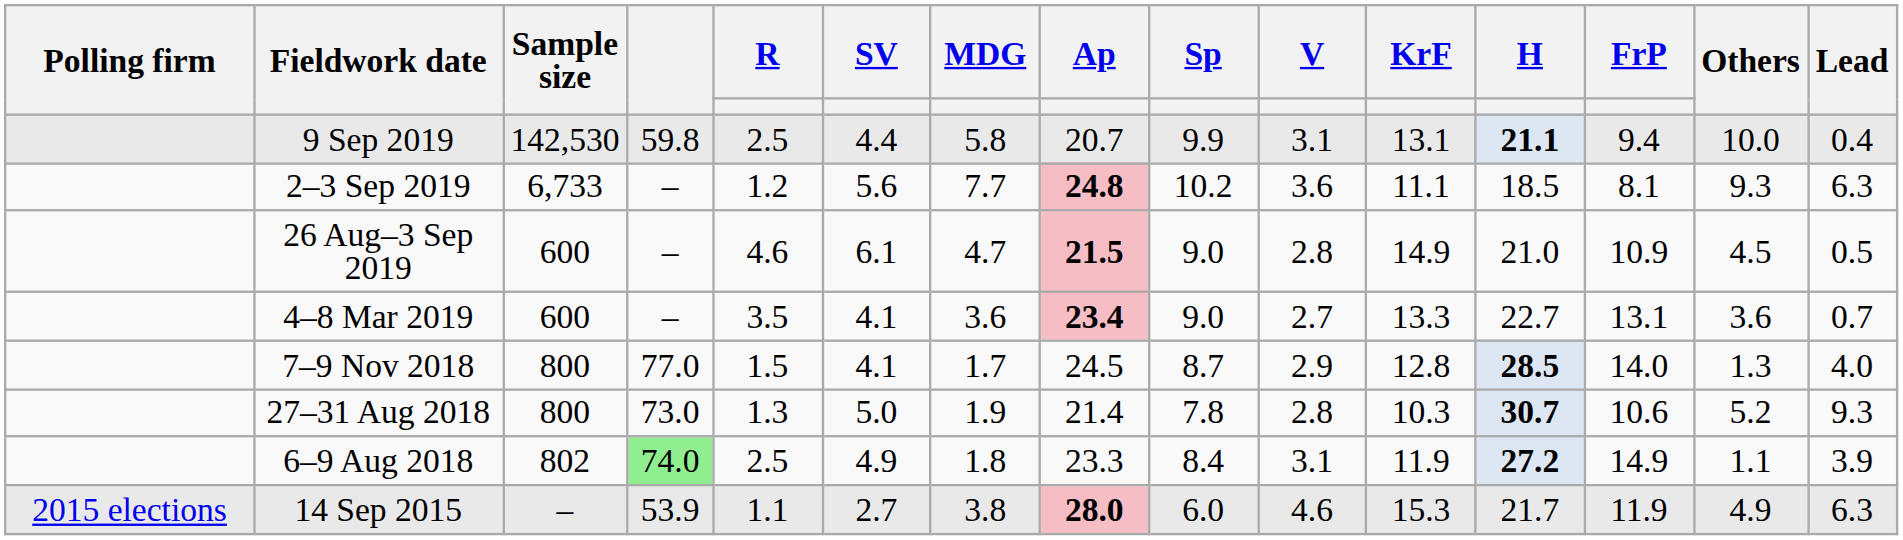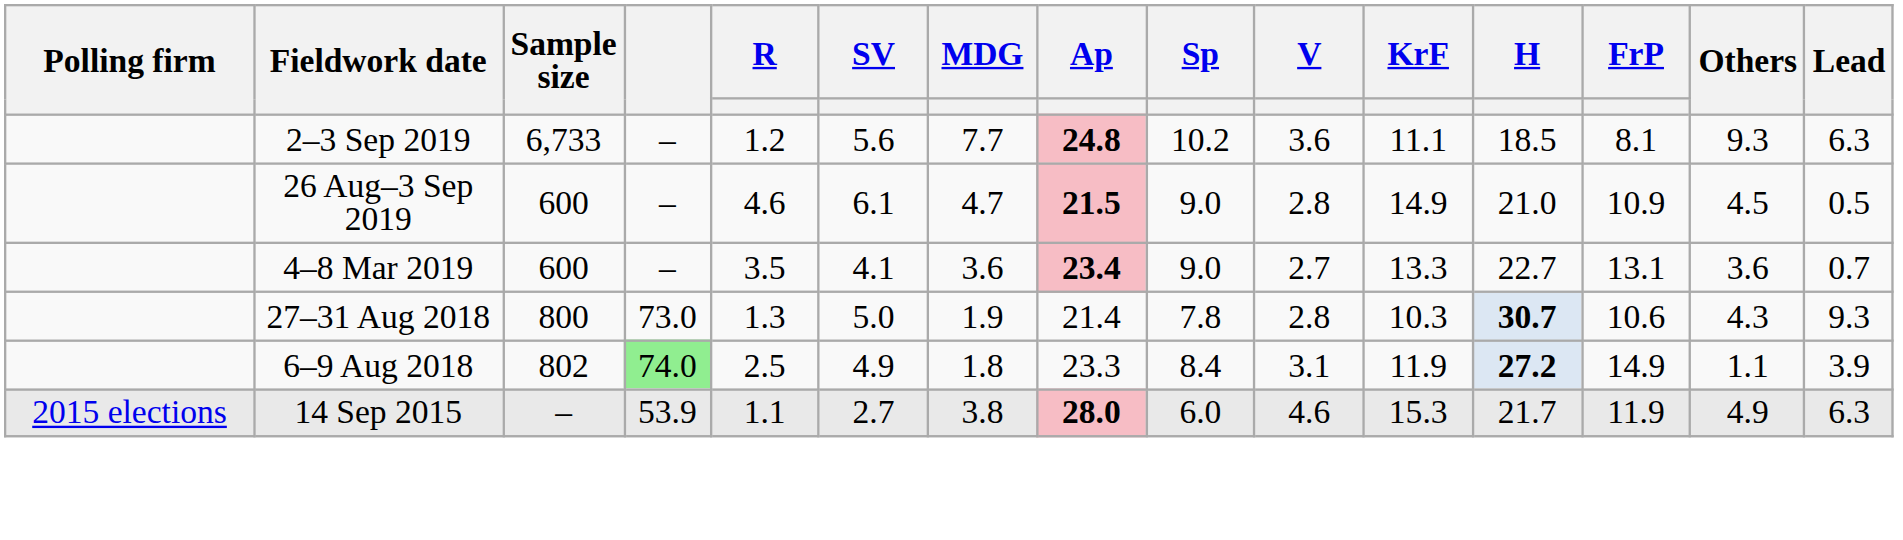- row: (378, 139)
- row: (378, 365)
(1751, 413) 5.2 -> (1748, 316) 4.3
